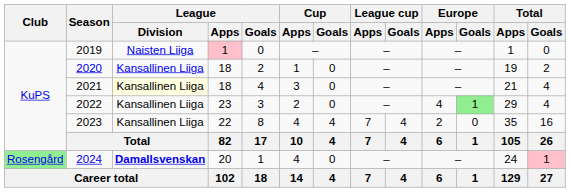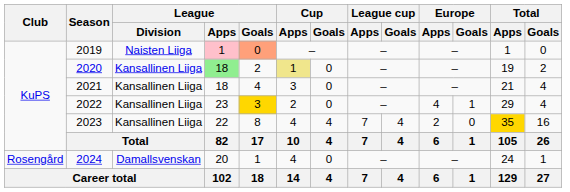(261, 50) no background -> (258, 50) lightsalmon background
(225, 68) no background -> (222, 68) lightgreen background
(296, 68) no background -> (293, 68) khaki background
(160, 86) lightyellow background -> (159, 86) no background
(261, 104) no background -> (258, 104) gold background
(475, 104) lightgreen background -> (472, 104) no background
(511, 123) no background -> (508, 123) gold background
(35, 159) lightgreen background -> (35, 159) no background
(160, 159) bold -> (159, 159) normal
(546, 159) pink background -> (543, 159) no background
